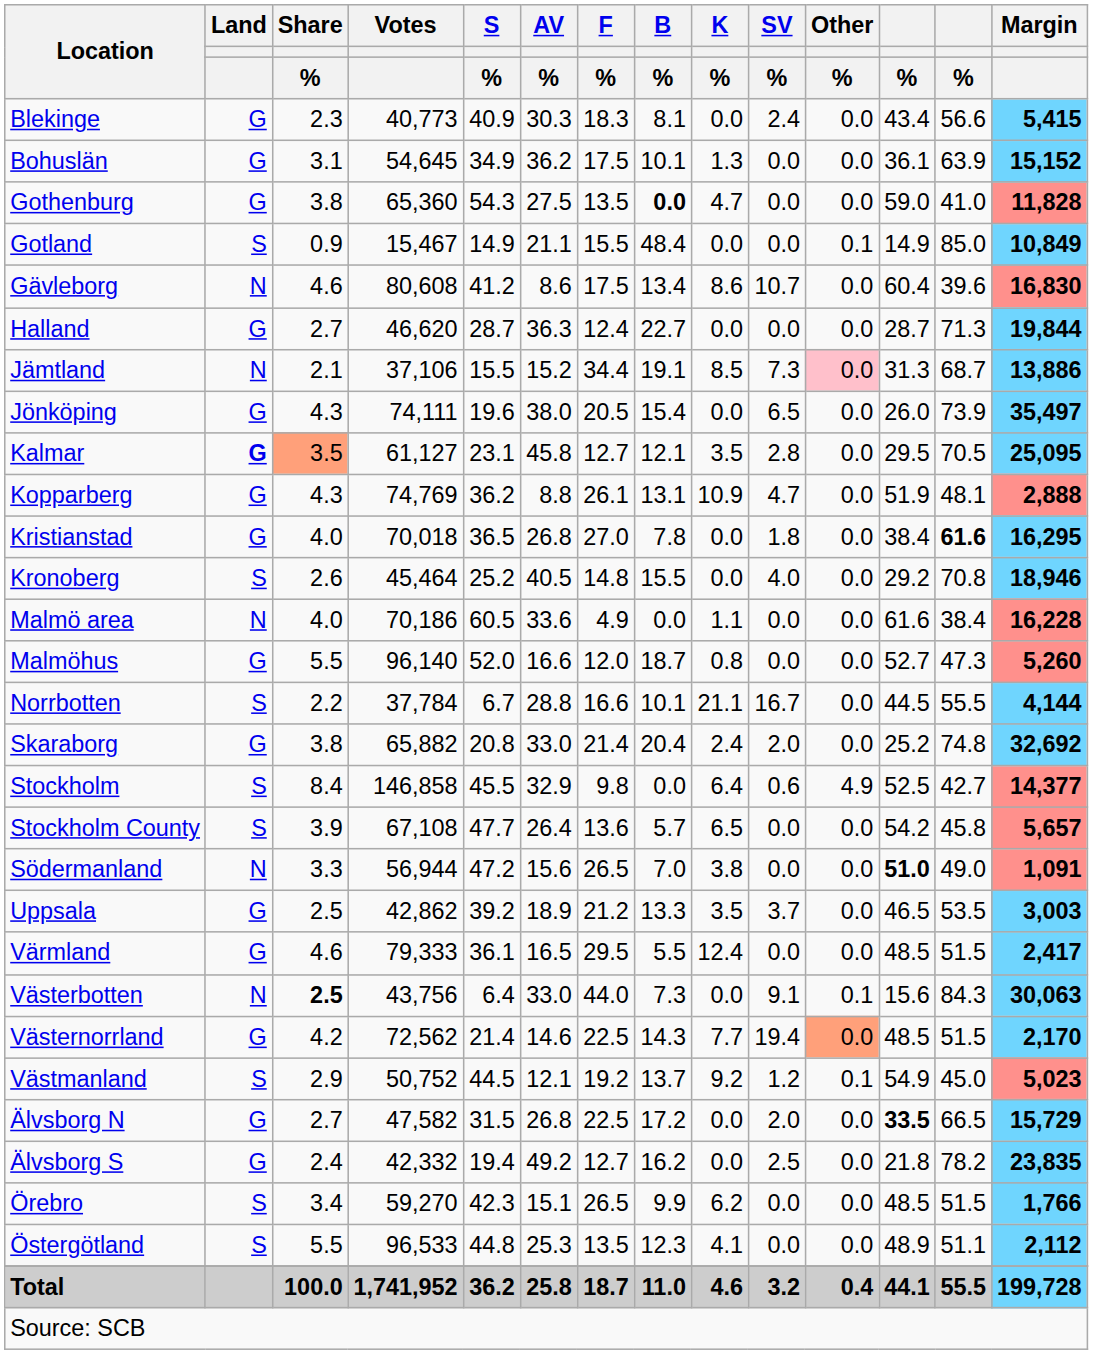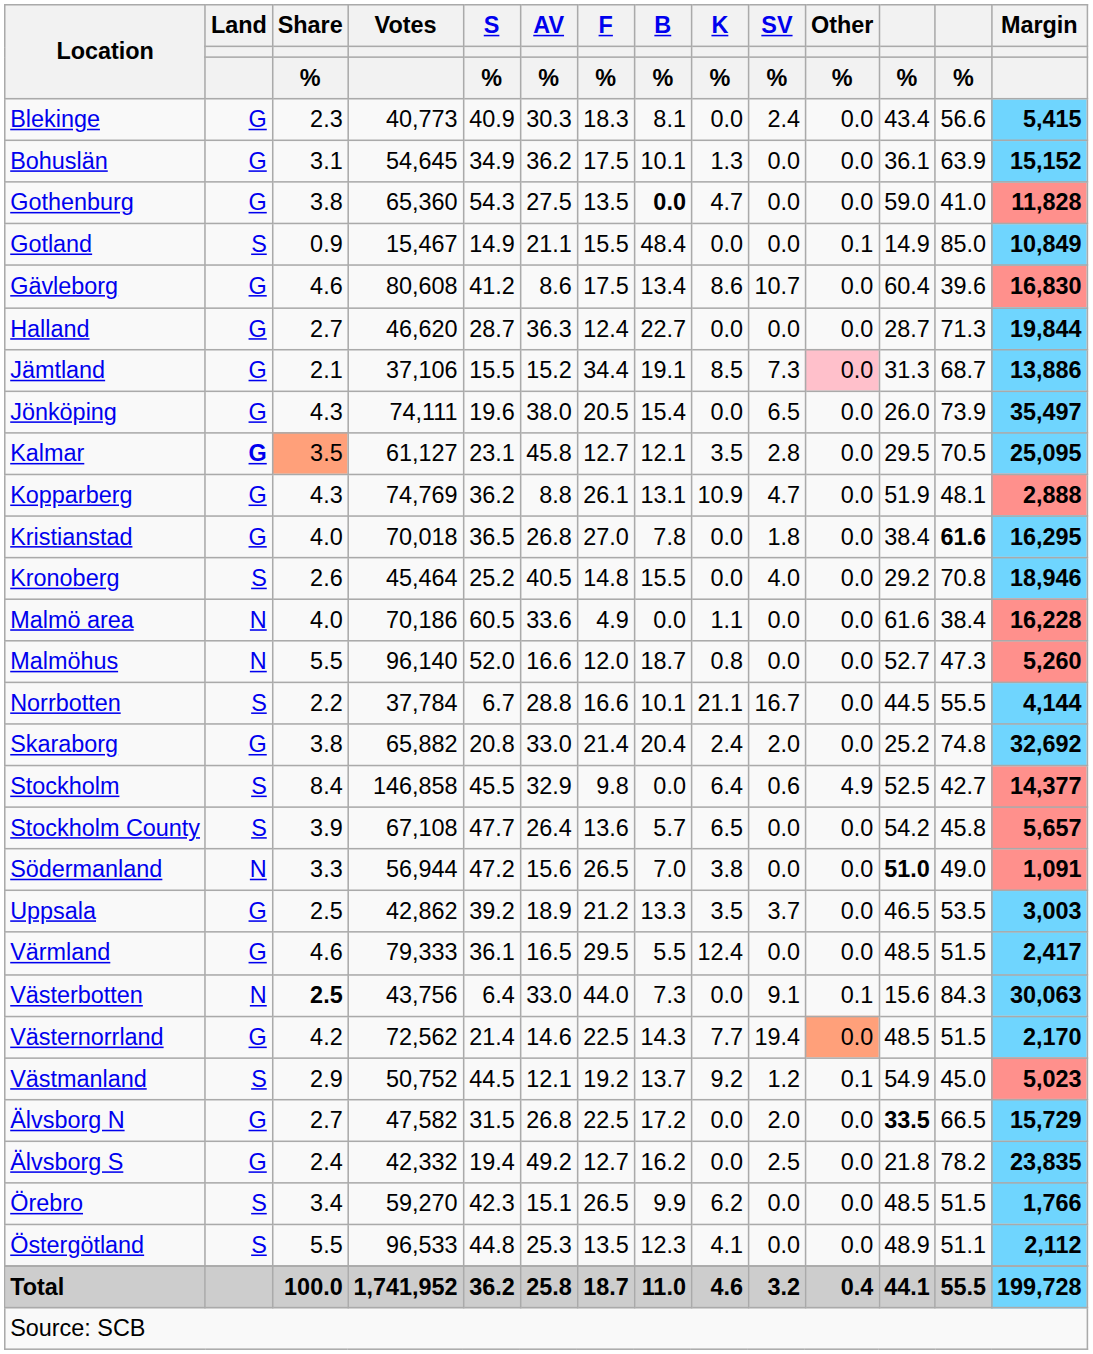(258, 286) N -> (258, 286) G
(258, 369) N -> (258, 369) G
(258, 661) G -> (258, 661) N
